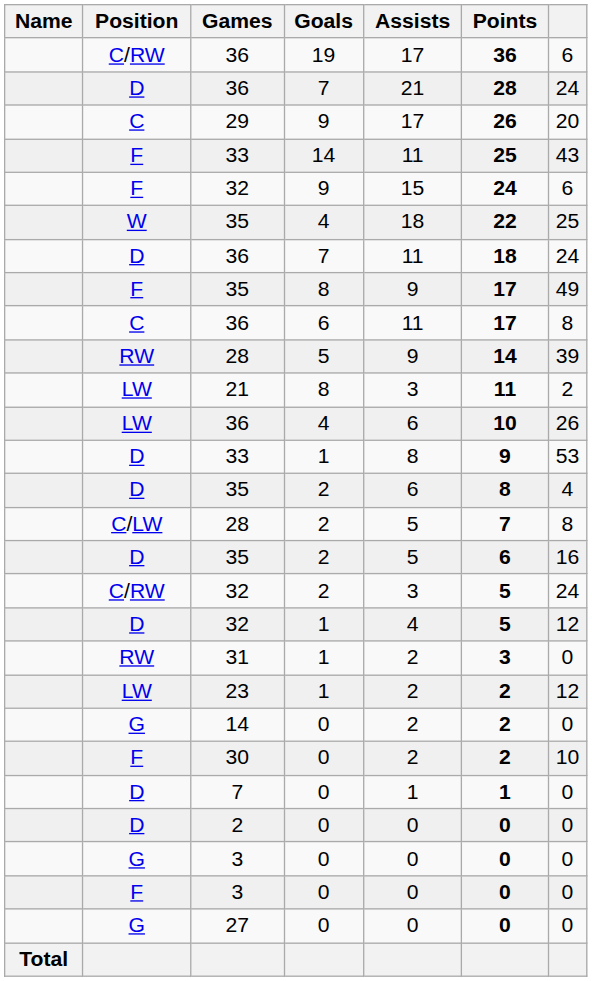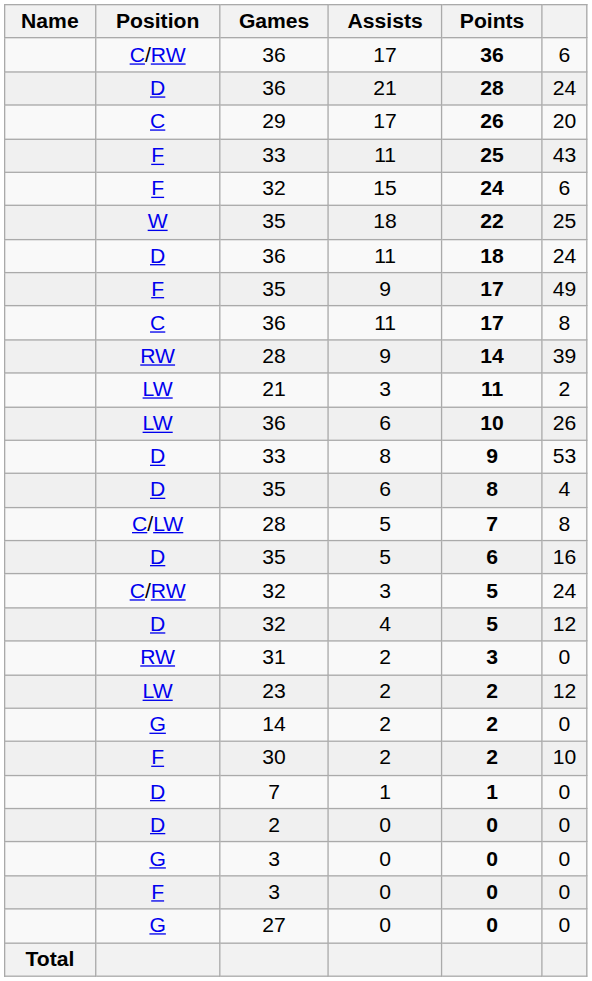- column: (324, 21)
